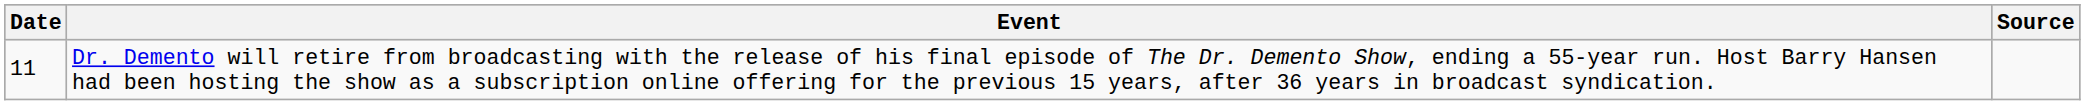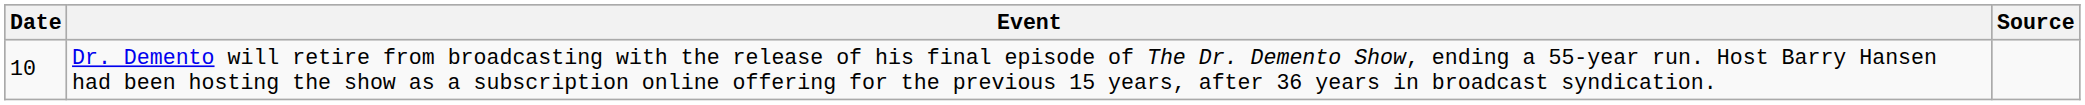(23, 70) 11 -> (23, 70) 10
